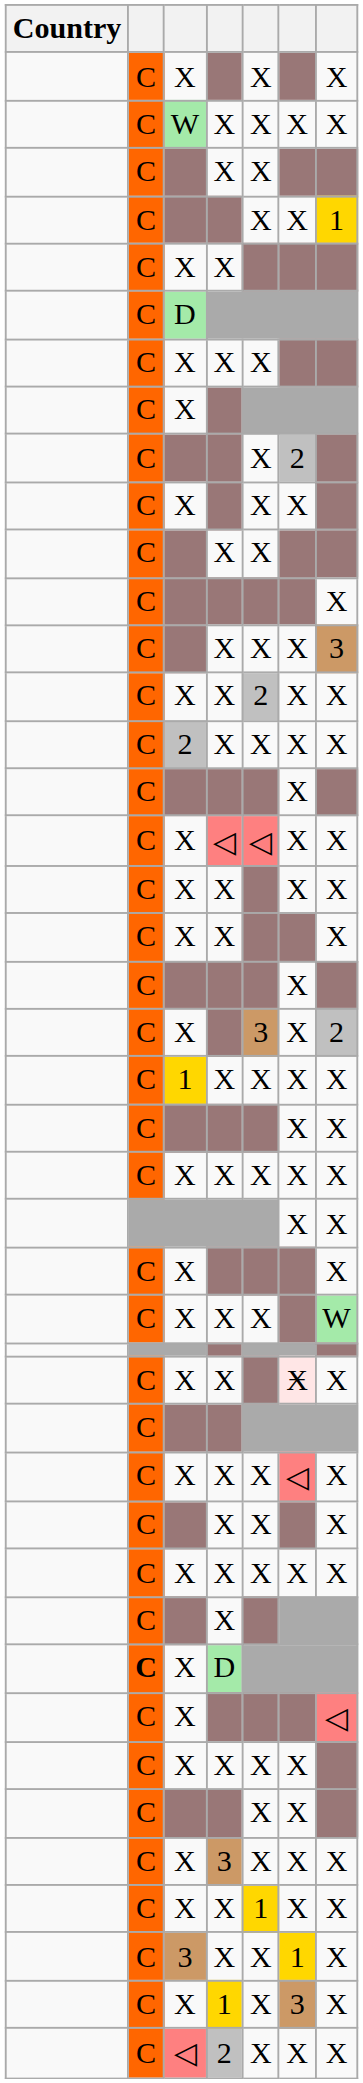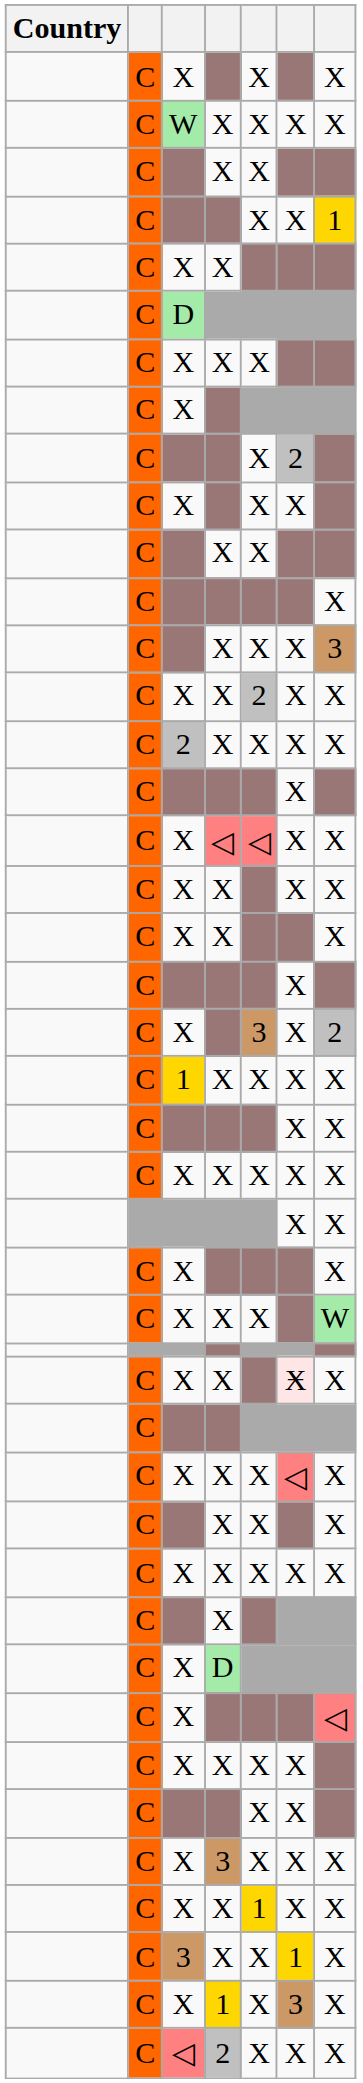(146, 1667) bold -> (145, 1667) normal
